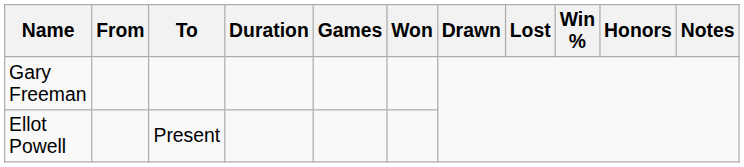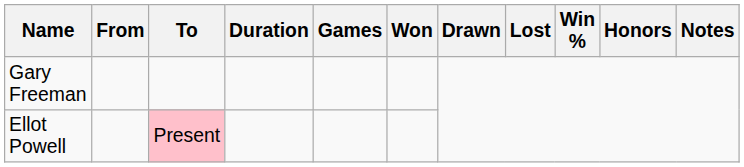(187, 135) no background -> (187, 135) pink background
